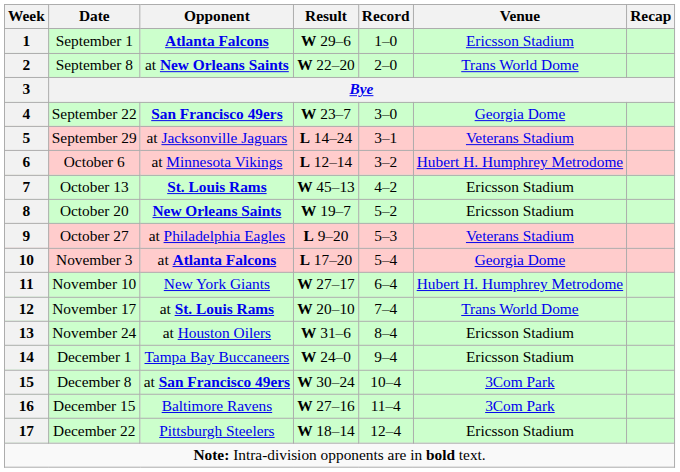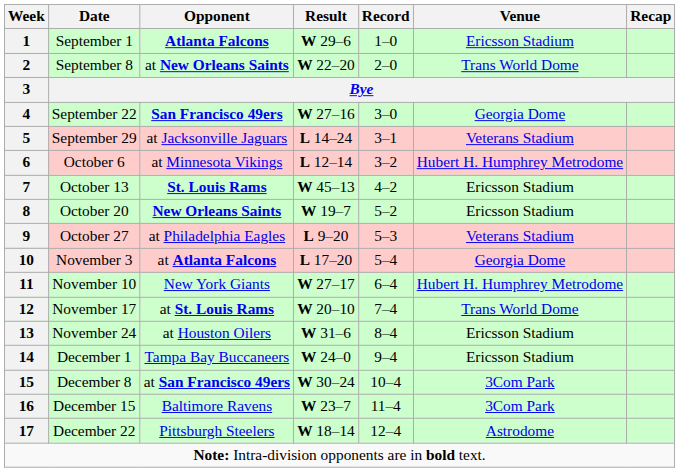(326, 114) W 23–7 -> (326, 114) W 27–16
(326, 406) W 27–16 -> (326, 406) W 23–7
(520, 430) Ericsson Stadium -> (520, 430) Astrodome
